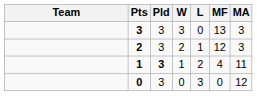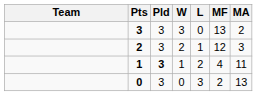(241, 30) 3 -> (241, 30) 2
(220, 82) 0 -> (220, 82) 2
(241, 82) 12 -> (241, 82) 13
